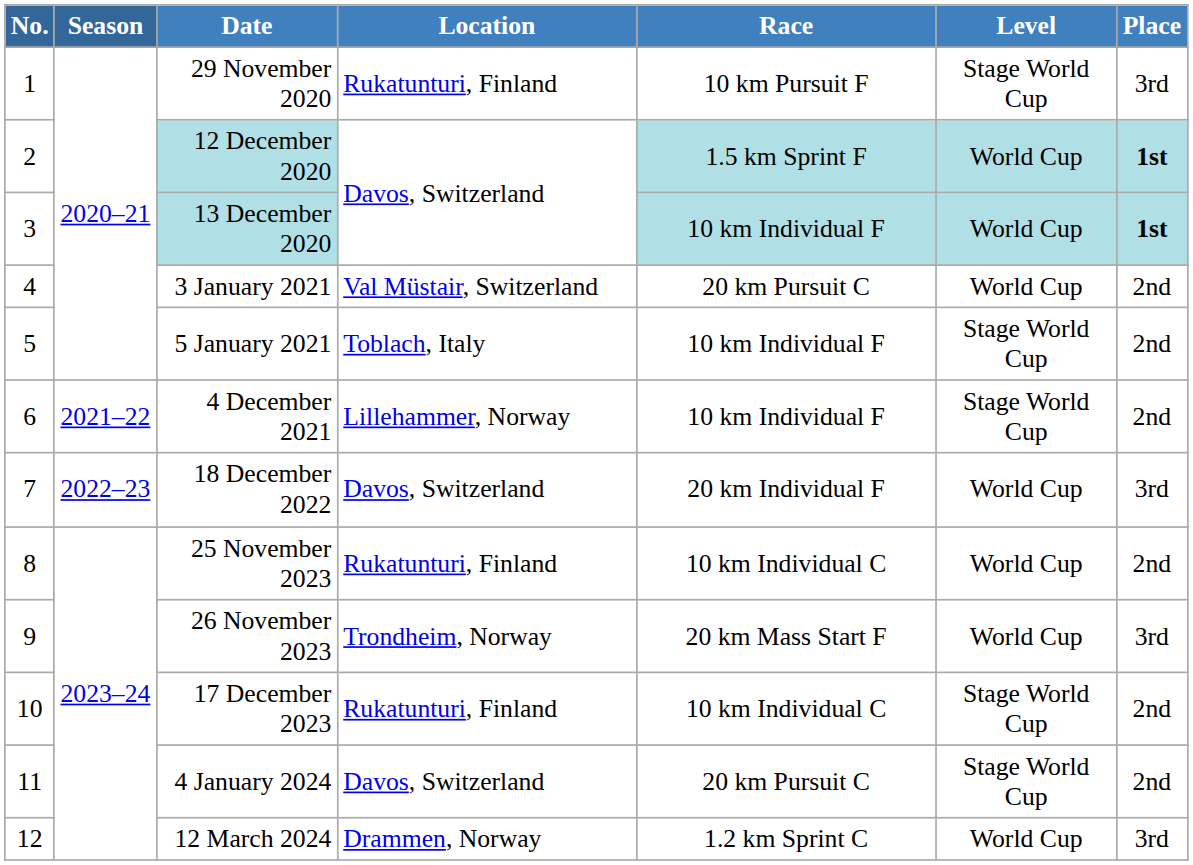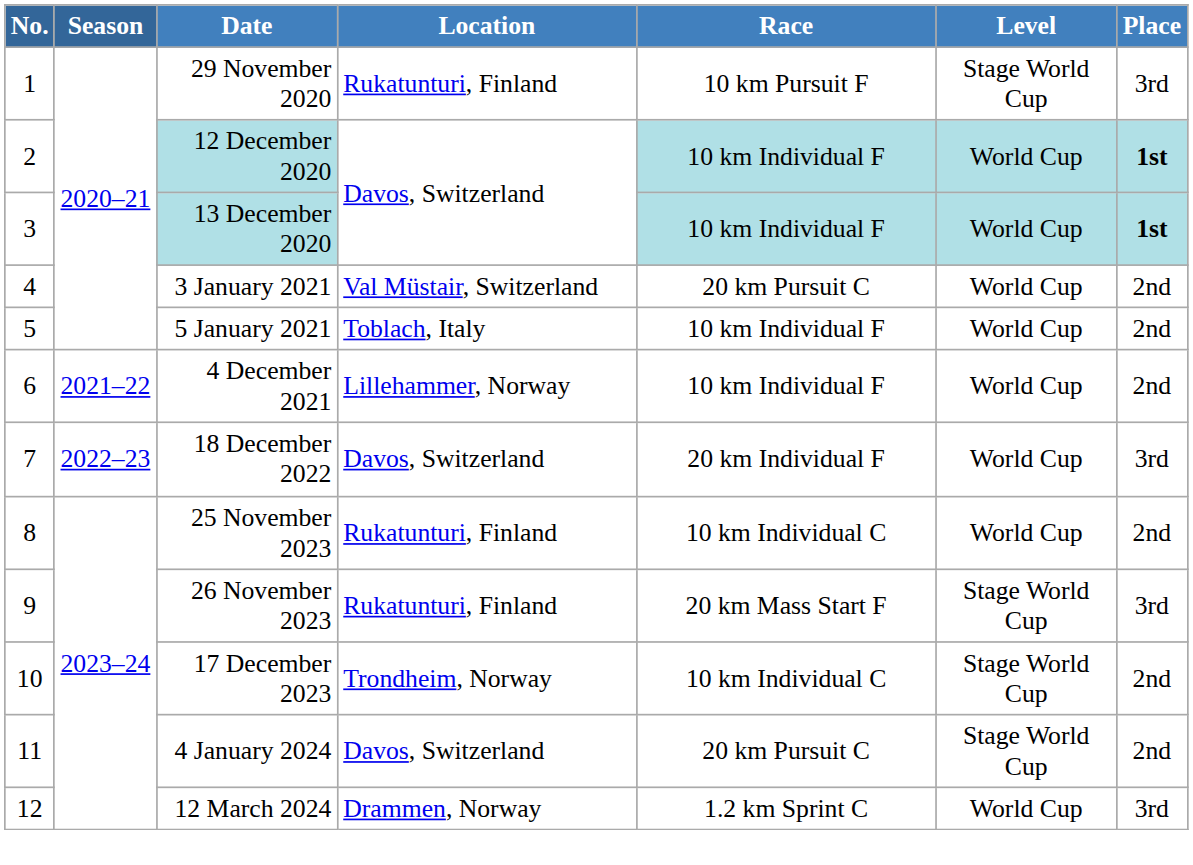(786, 156) 1.5 km Sprint F -> (786, 156) 10 km Individual F
(1026, 344) Stage World Cup -> (1026, 328) World Cup
(1026, 416) Stage World Cup -> (1026, 386) World Cup
(448, 635) Trondheim, Norway -> (450, 604) Rukatunturi, Finland
(1026, 635) World Cup -> (1026, 604) Stage World Cup
(450, 707) Rukatunturi, Finland -> (448, 677) Trondheim, Norway
